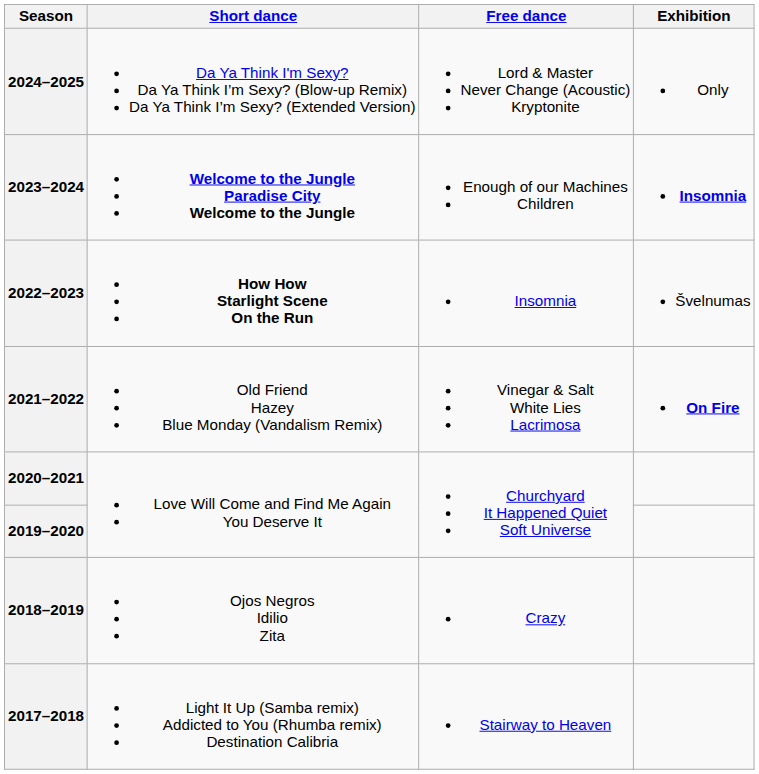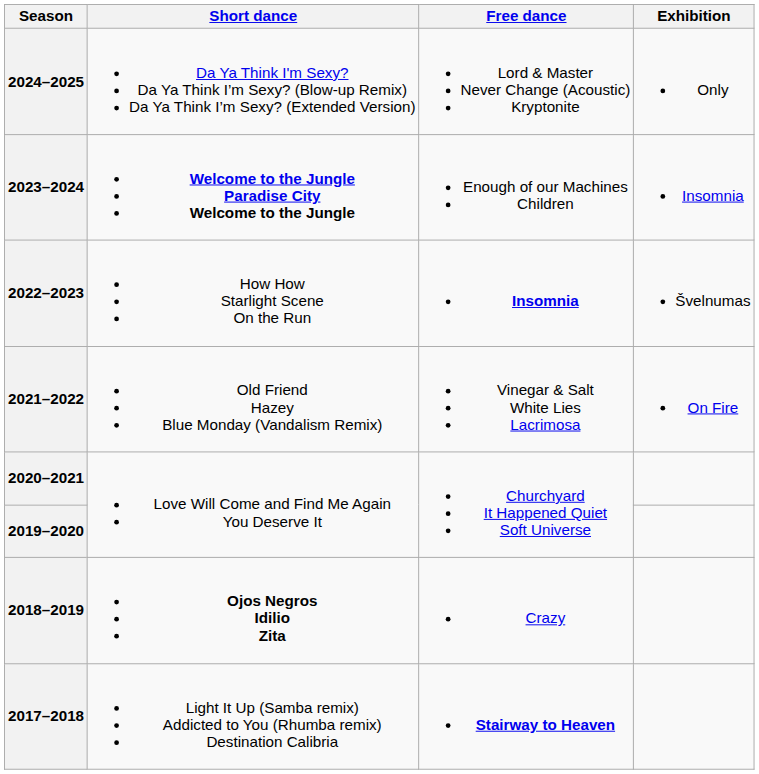(694, 196) bold -> (694, 196) normal
(253, 302) bold -> (253, 302) normal
(526, 302) normal -> (526, 302) bold
(694, 407) bold -> (694, 407) normal
(253, 619) normal -> (253, 619) bold
(526, 725) normal -> (526, 725) bold
